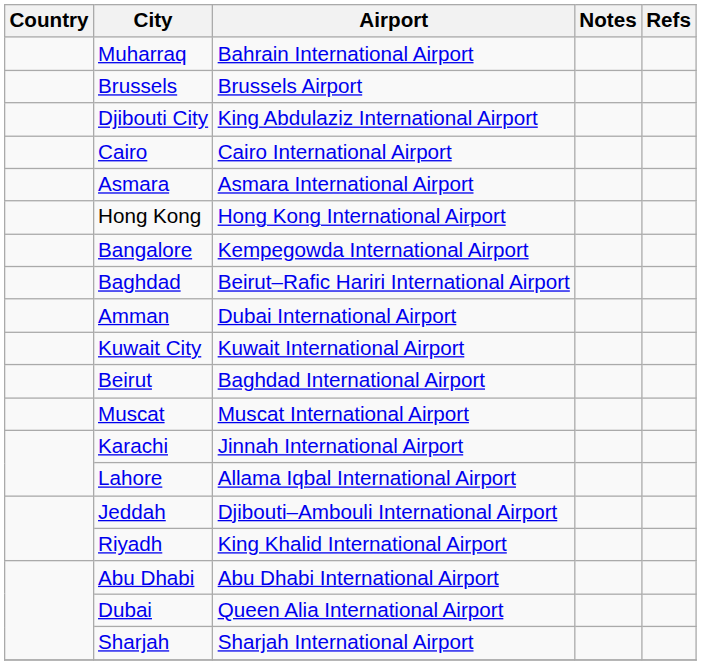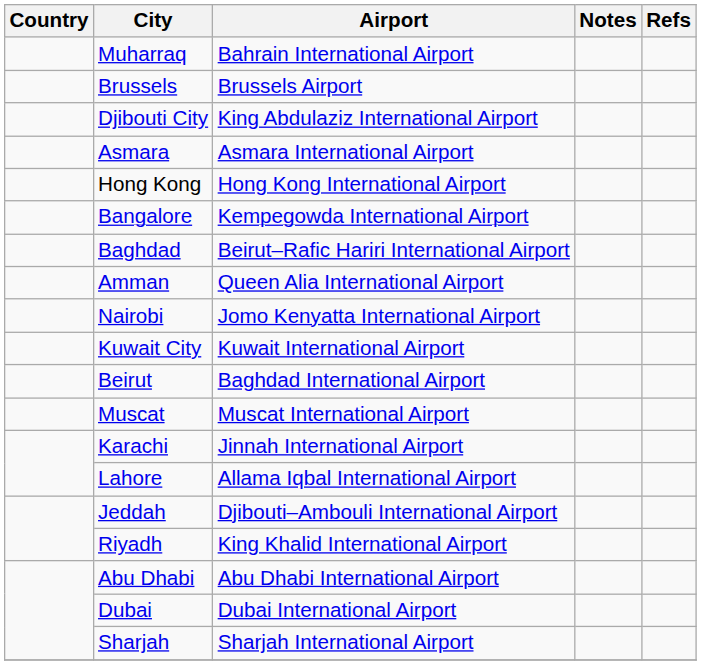- row: (123, 151)
(337, 315) Dubai International Airport -> (361, 282) Queen Alia International Airport
+ row: (131, 315)
(361, 610) Queen Alia International Airport -> (337, 610) Dubai International Airport
